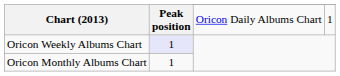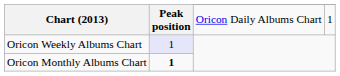(171, 62) normal -> (171, 62) bold
